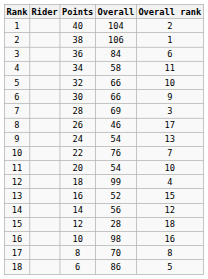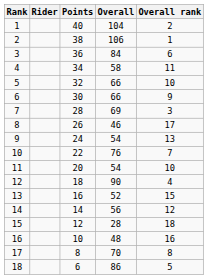(116, 182) 99 -> (116, 182) 90
(116, 239) 98 -> (116, 239) 48
